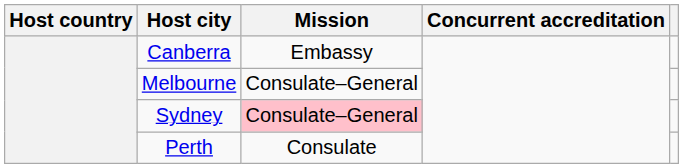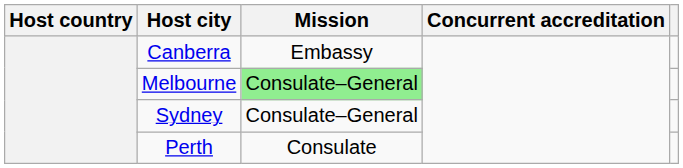(332, 83) no background -> (332, 83) lightgreen background
(332, 115) pink background -> (332, 115) no background
